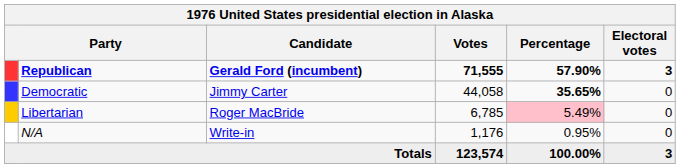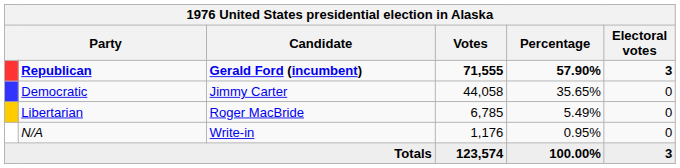(579, 92) bold -> (579, 92) normal
(582, 112) pink background -> (582, 112) no background
